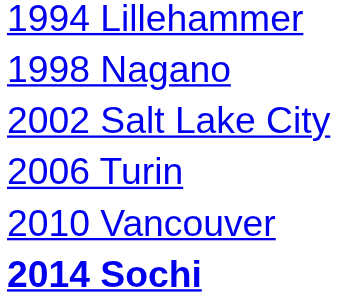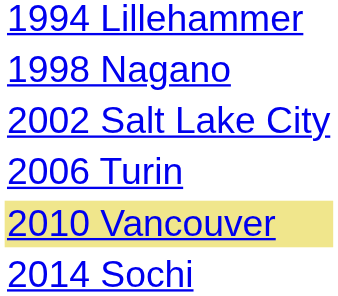(141, 223) no background -> (141, 223) khaki background
(104, 274) bold -> (100, 274) normal
